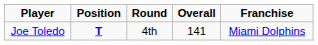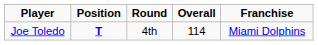(197, 31) 141 -> (197, 31) 114
